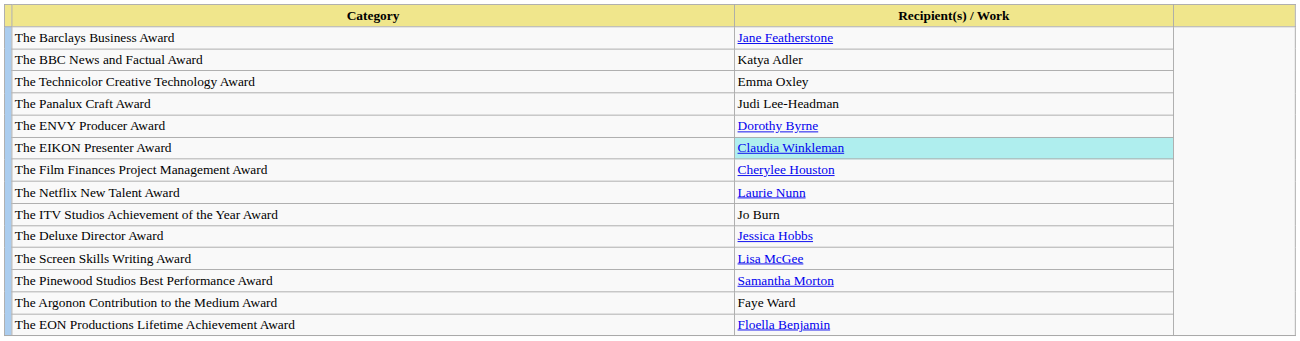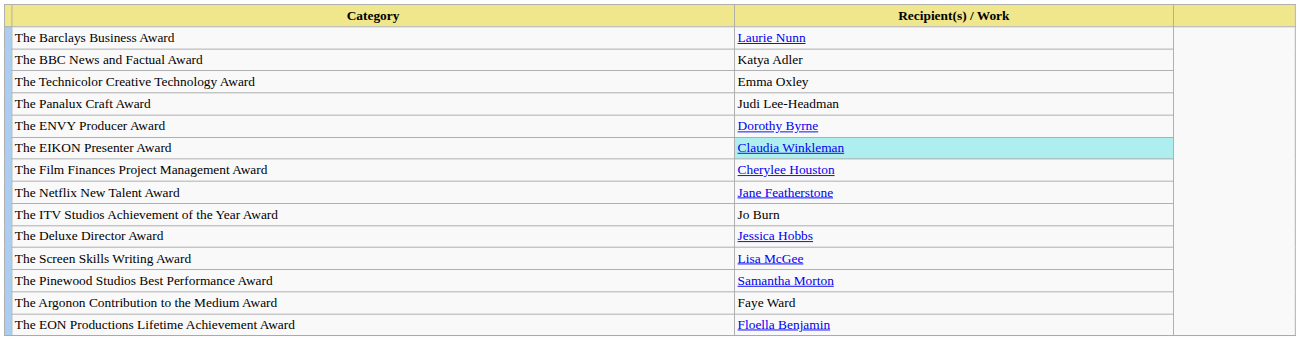(785, 38) Jane Featherstone -> (772, 38) Laurie Nunn
(772, 192) Laurie Nunn -> (785, 192) Jane Featherstone
